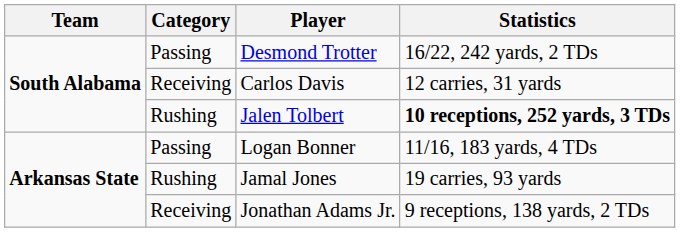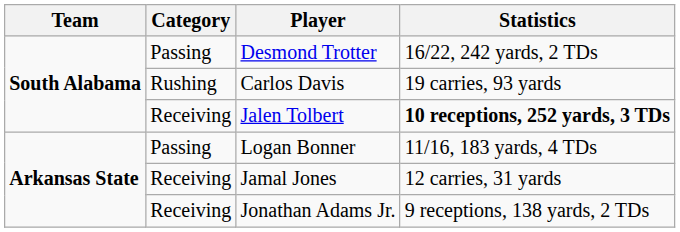(191, 83) Receiving -> (184, 83) Rushing
(483, 83) 12 carries, 31 yards -> (483, 83) 19 carries, 93 yards
(184, 115) Rushing -> (191, 115) Receiving
(184, 178) Rushing -> (191, 178) Receiving
(483, 178) 19 carries, 93 yards -> (483, 178) 12 carries, 31 yards
